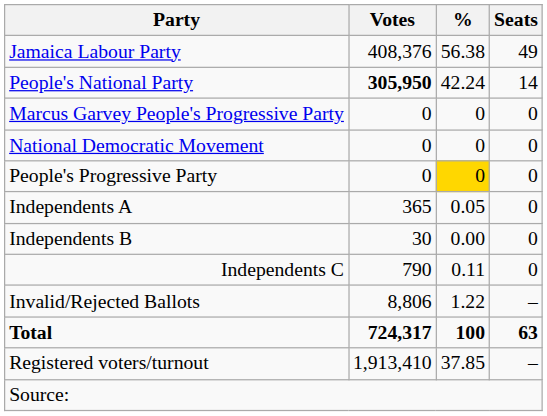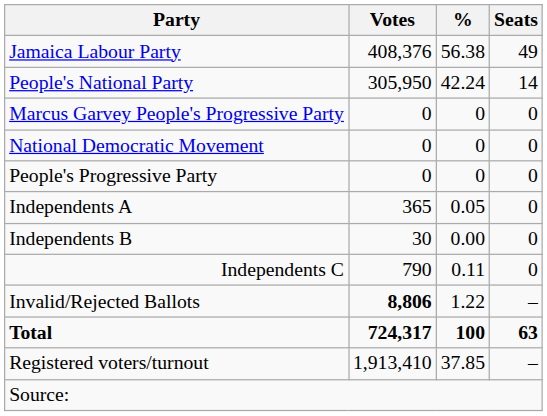(400, 82) bold -> (400, 82) normal
(480, 176) gold background -> (480, 176) no background
(410, 301) normal -> (410, 301) bold
